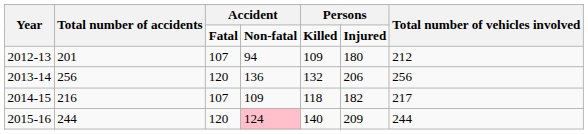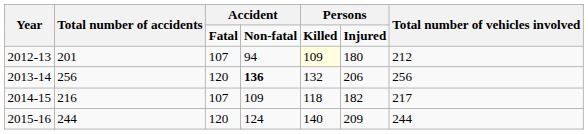(313, 56) no background -> (313, 56) lightyellow background
(254, 77) normal -> (254, 77) bold
(254, 118) pink background -> (254, 118) no background
